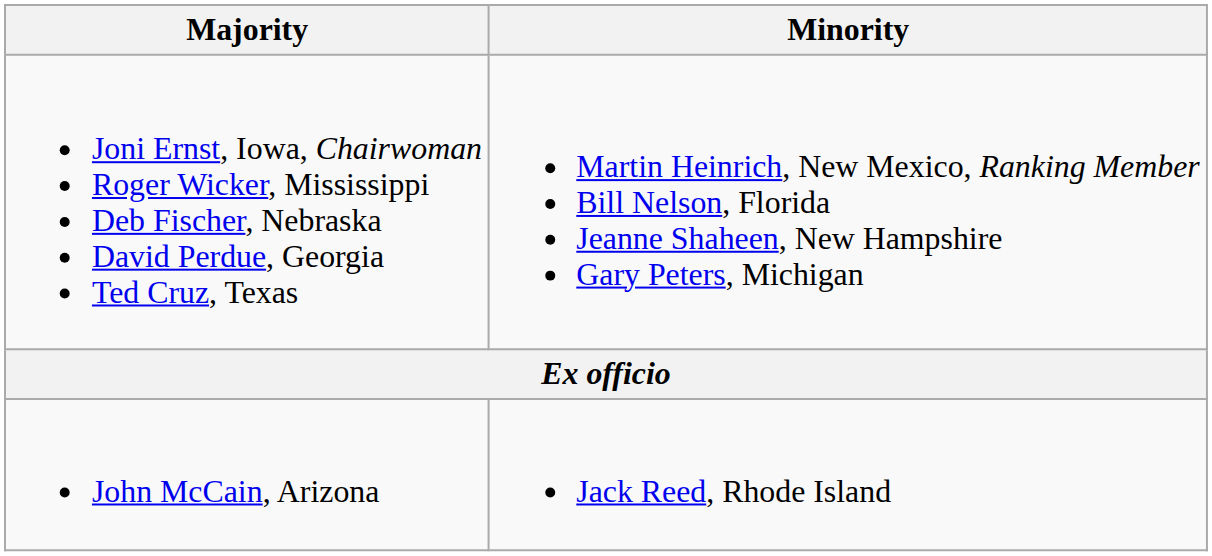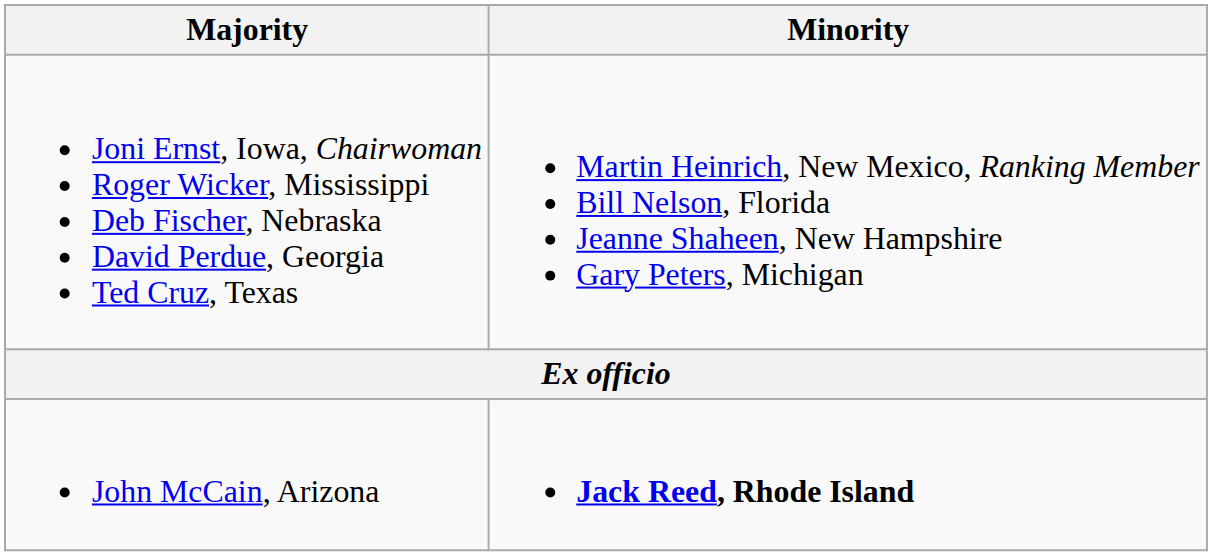(848, 492) normal -> (848, 492) bold
